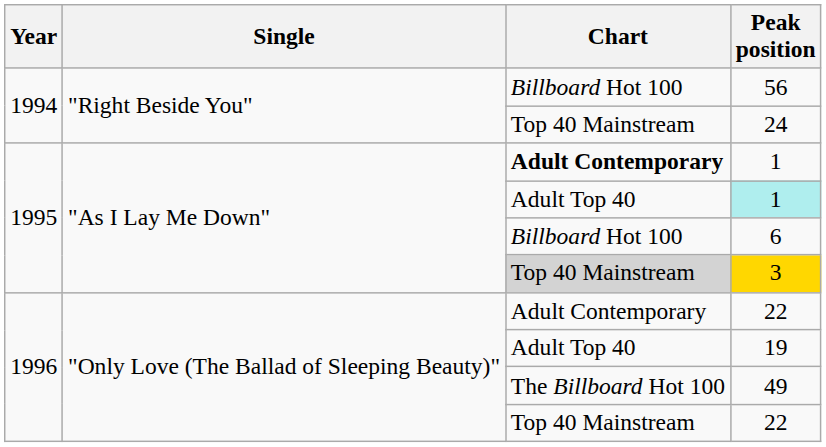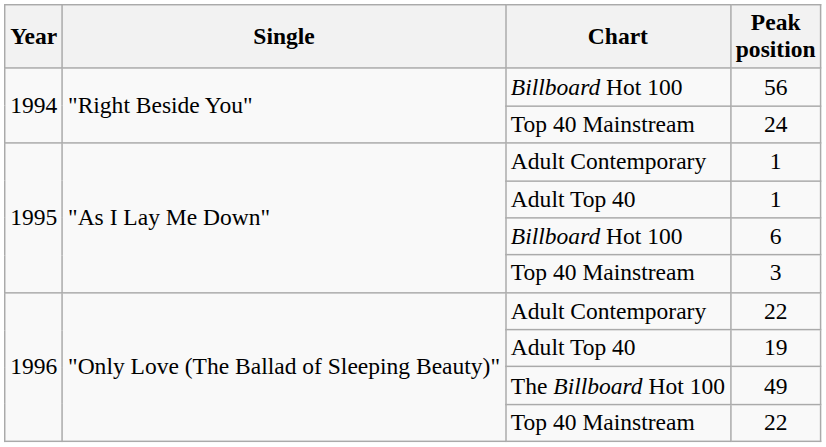(617, 161) bold -> (609, 161) normal
(776, 198) paleturquoise background -> (776, 198) no background
(603, 273) lightgrey background -> (603, 273) no background
(776, 273) gold background -> (776, 273) no background
